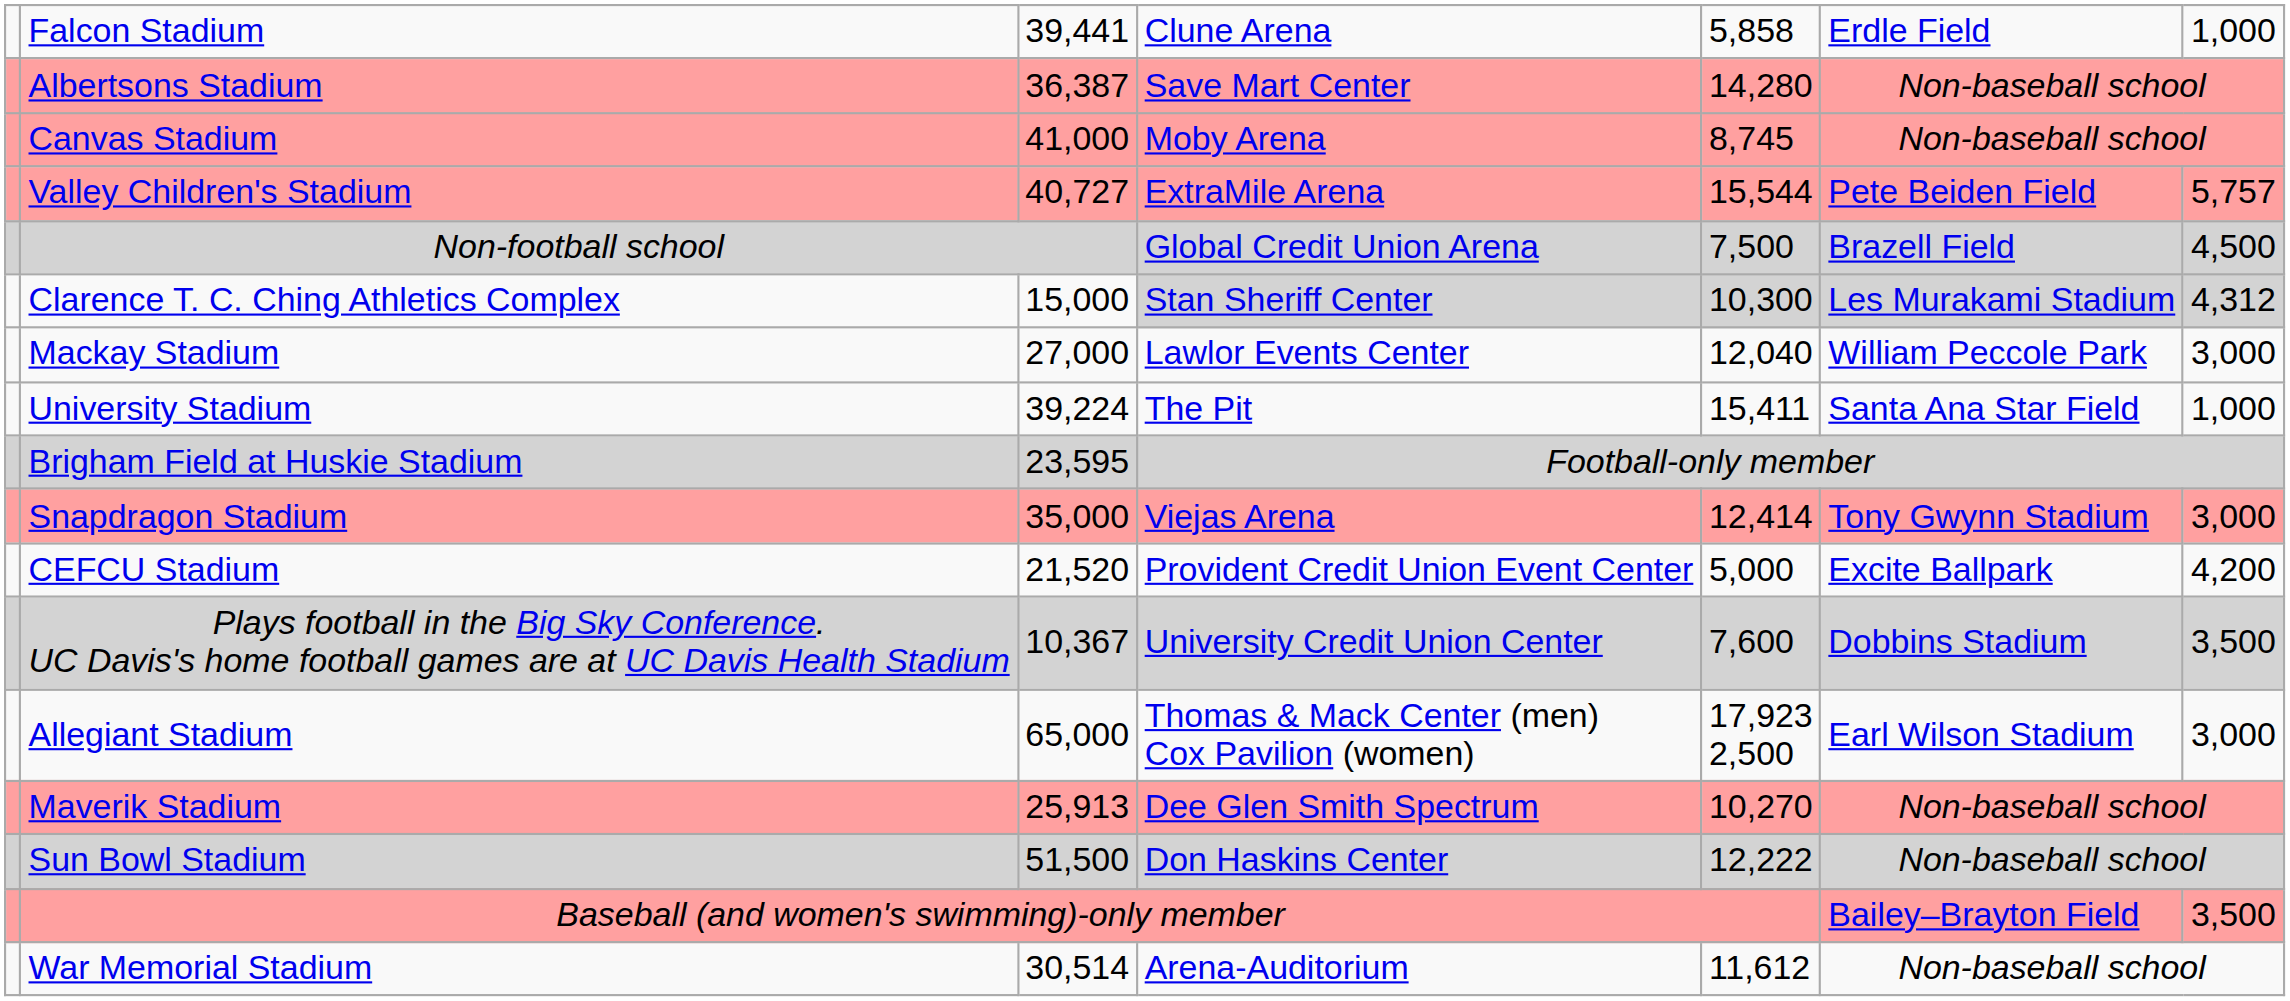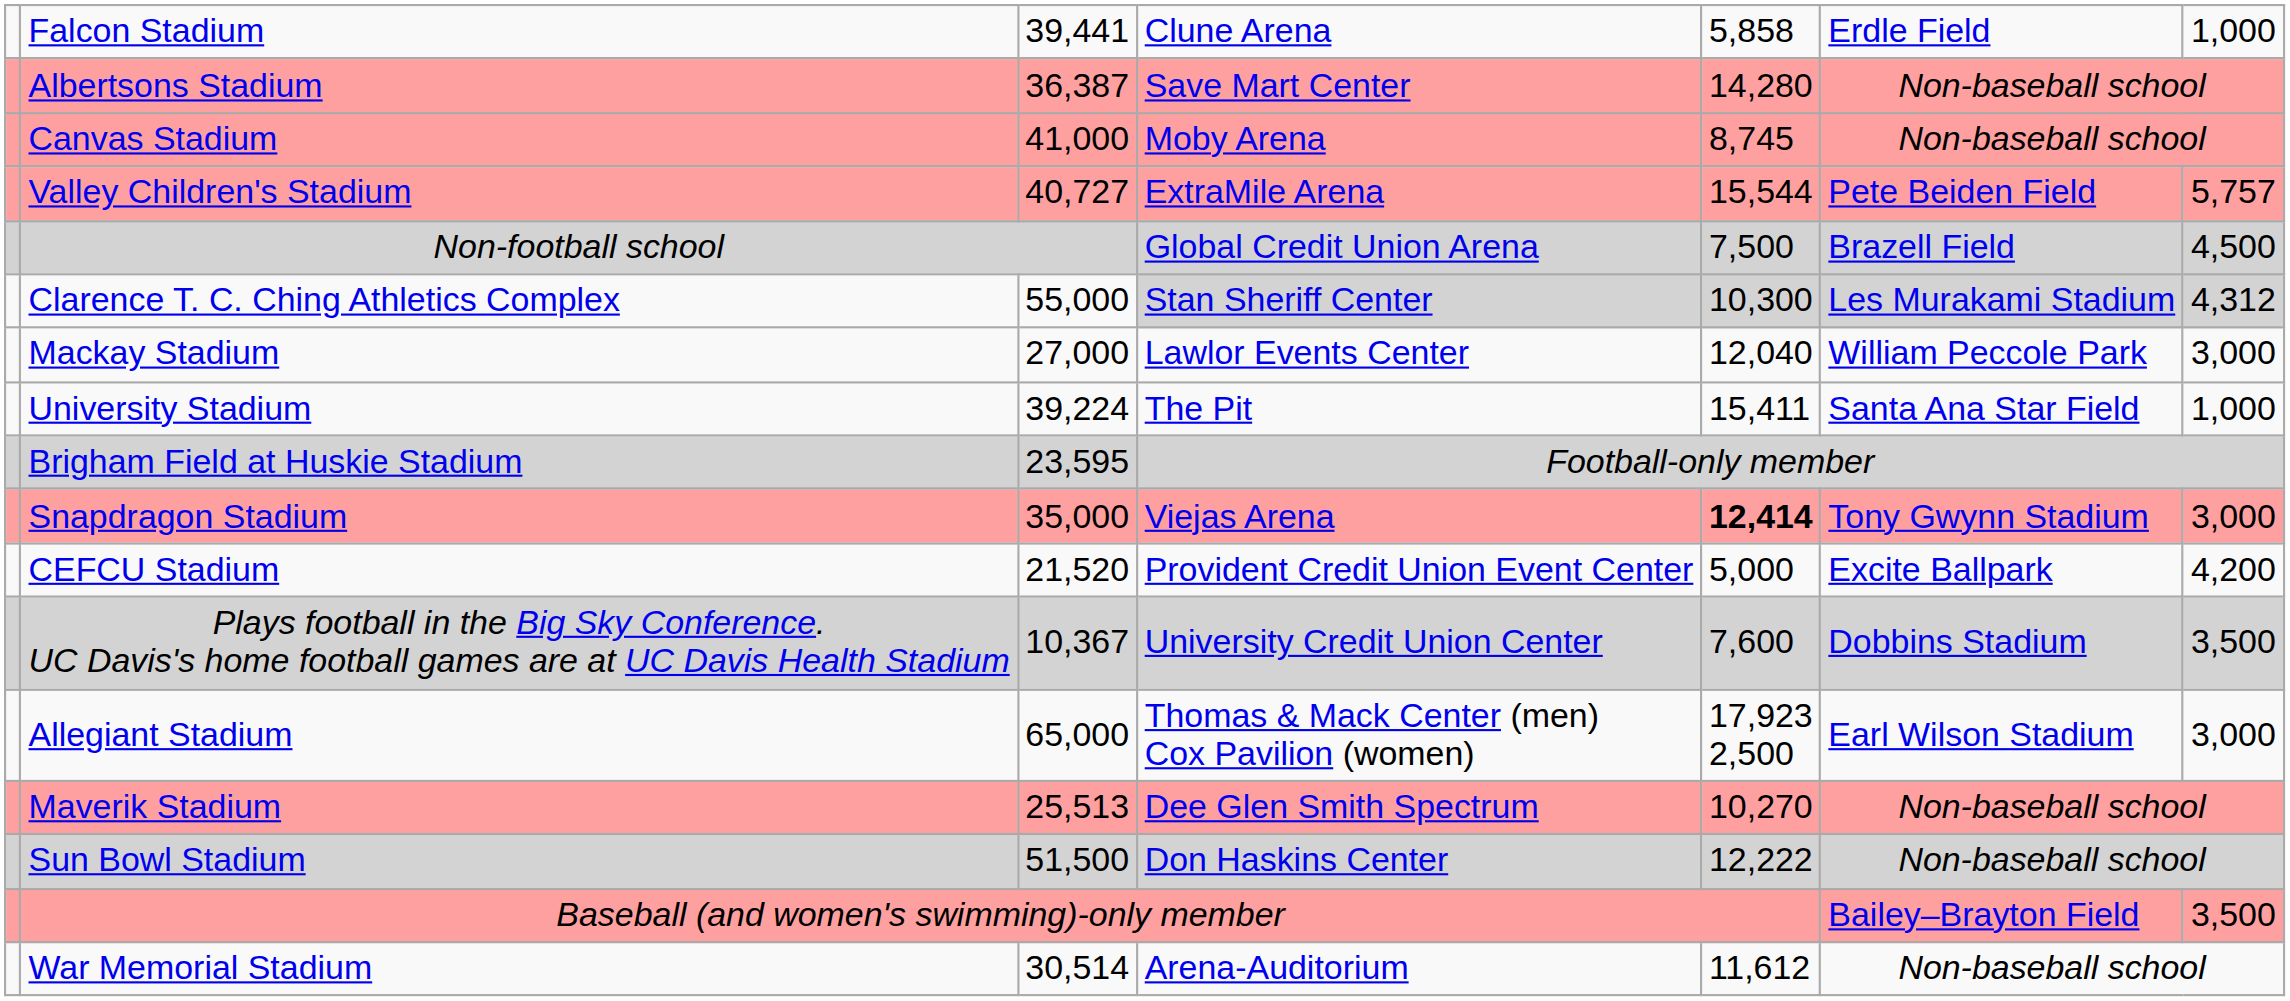(1077, 300) 15,000 -> (1077, 300) 55,000
(1761, 515) normal -> (1761, 515) bold
(1077, 807) 25,913 -> (1077, 807) 25,513
